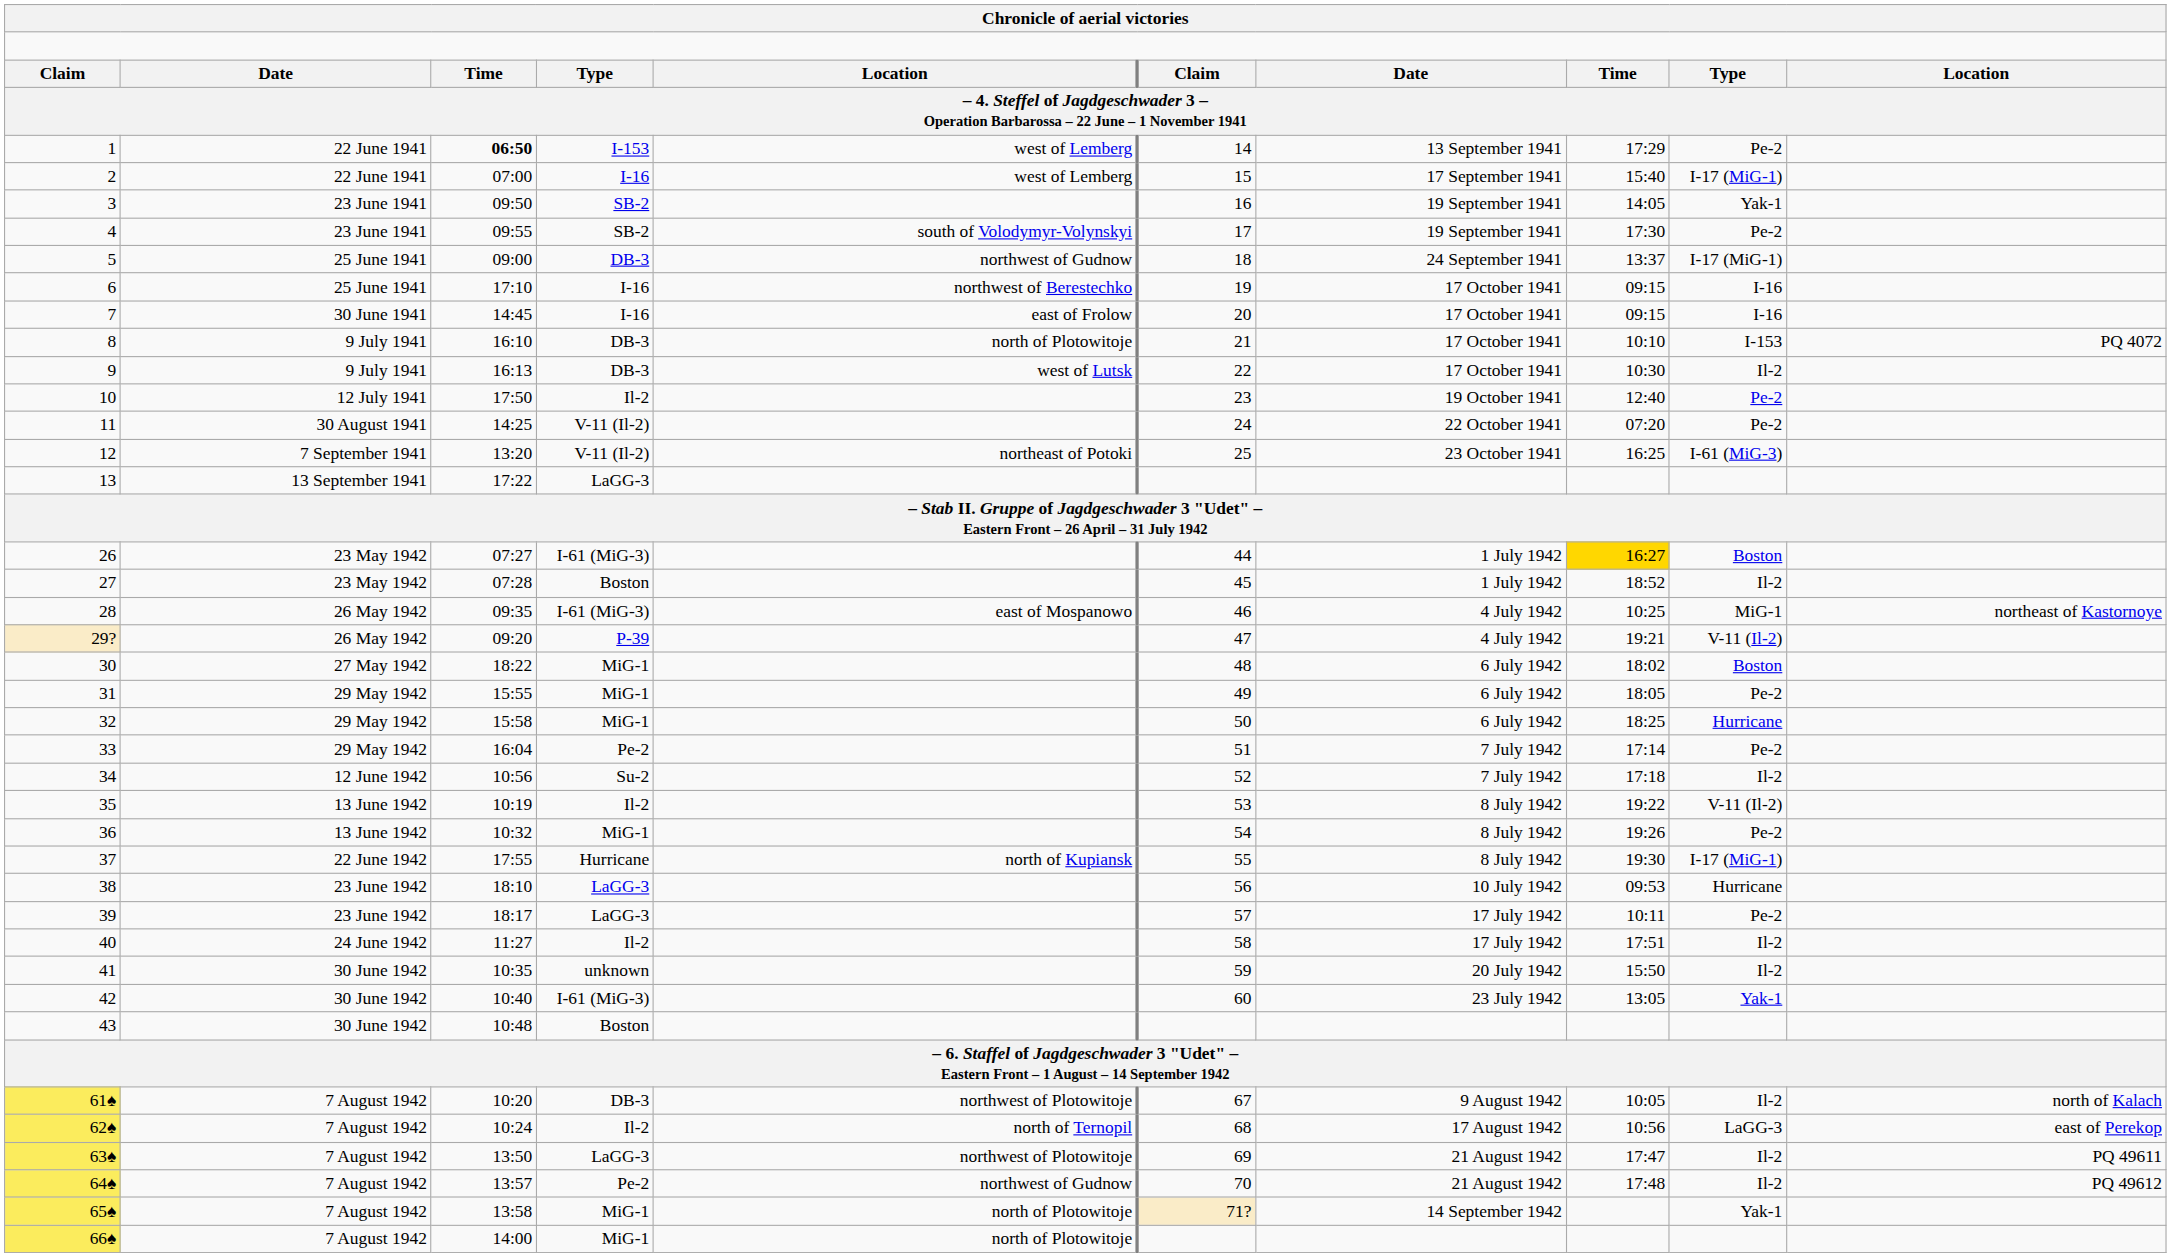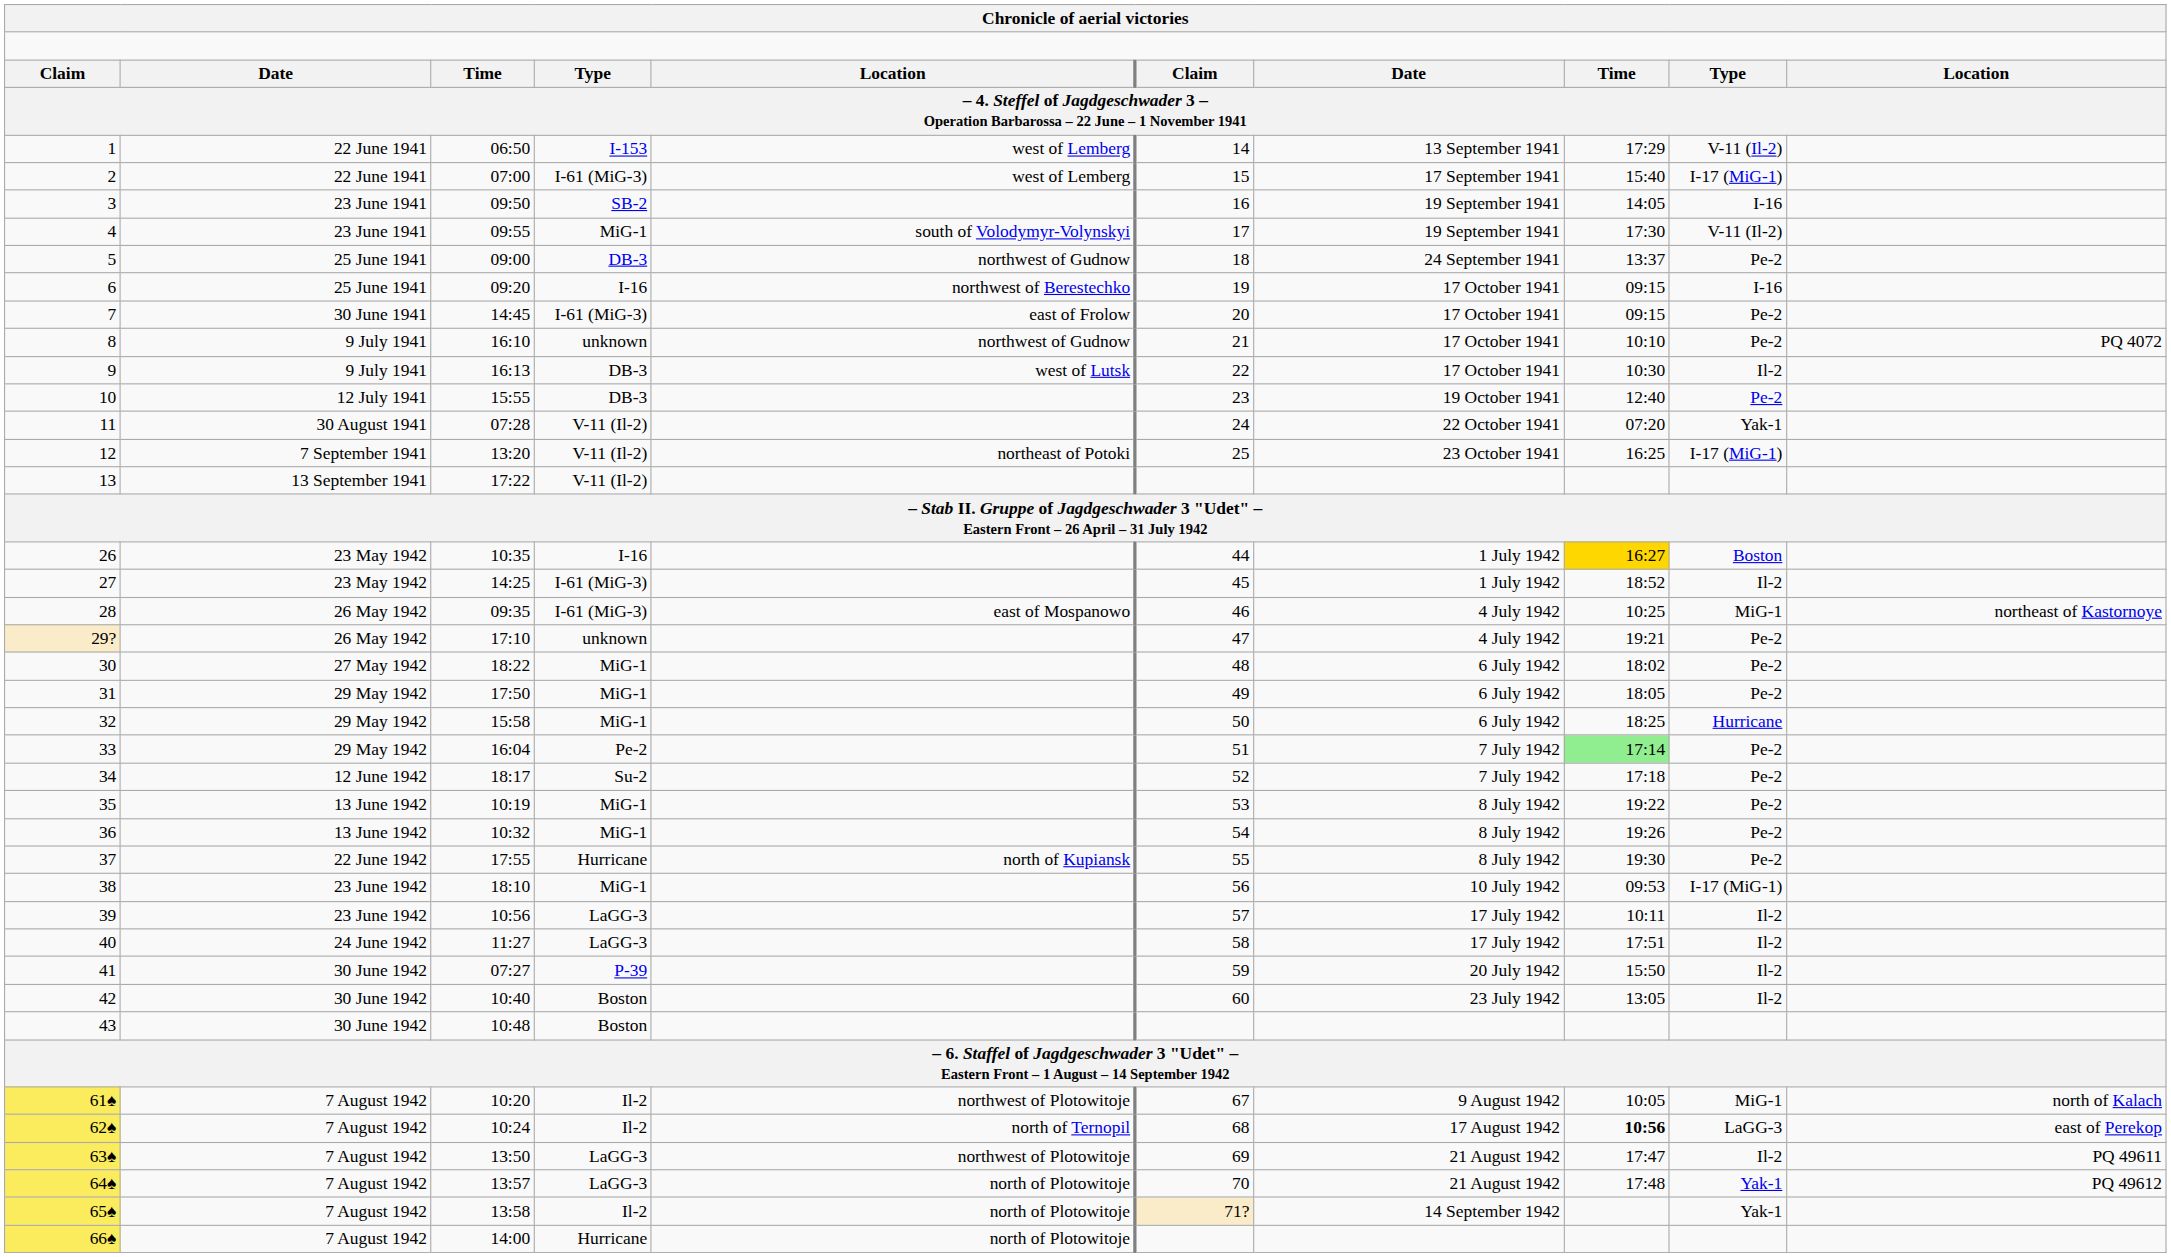(512, 148) bold -> (510, 148) normal
(1766, 148) Pe-2 -> (1745, 148) V-11 (Il-2)
(635, 176) I-16 -> (601, 176) I-61 (MiG-3)
(1761, 203) Yak-1 -> (1768, 203) I-16
(631, 231) SB-2 -> (623, 231) MiG-1
(1766, 231) Pe-2 -> (1745, 231) V-11 (Il-2)
(1736, 259) I-17 (MiG-1) -> (1766, 259) Pe-2
(512, 286) 17:10 -> (510, 286) 09:20
(635, 314) I-16 -> (601, 314) I-61 (MiG-3)
(1768, 314) I-16 -> (1766, 314) Pe-2
(630, 342) DB-3 -> (615, 342) unknown
(1062, 342) north of Plotowitoje -> (1054, 342) northwest of Gudnow
(1763, 342) I-153 -> (1766, 342) Pe-2
(512, 397) 17:50 -> (510, 397) 15:55
(637, 397) Il-2 -> (628, 397) DB-3
(512, 425) 14:25 -> (510, 425) 07:28
(1766, 425) Pe-2 -> (1761, 425) Yak-1
(1736, 452) I-61 (MiG-3) -> (1736, 452) I-17 (MiG-1)
(620, 480) LaGG-3 -> (610, 480) V-11 (Il-2)
(512, 555) 07:27 -> (510, 555) 10:35
(603, 555) I-61 (MiG-3) -> (633, 555) I-16
(512, 583) 07:28 -> (510, 583) 14:25
(625, 583) Boston -> (601, 583) I-61 (MiG-3)
(512, 638) 09:20 -> (510, 638) 17:10
(633, 638) P-39 -> (615, 638) unknown
(1745, 638) V-11 (Il-2) -> (1766, 638) Pe-2
(1758, 666) Boston -> (1766, 666) Pe-2
(512, 693) 15:55 -> (510, 693) 17:50
(1645, 749) no background -> (1645, 749) lightgreen background
(512, 776) 10:56 -> (510, 776) 18:17
(1770, 776) Il-2 -> (1766, 776) Pe-2
(637, 804) Il-2 -> (623, 804) MiG-1
(1745, 804) V-11 (Il-2) -> (1766, 804) Pe-2
(1736, 859) I-17 (MiG-1) -> (1766, 859) Pe-2
(620, 887) LaGG-3 -> (623, 887) MiG-1
(1747, 887) Hurricane -> (1736, 887) I-17 (MiG-1)
(512, 914) 18:17 -> (510, 914) 10:56
(1766, 914) Pe-2 -> (1770, 914) Il-2
(637, 942) Il-2 -> (618, 942) LaGG-3
(512, 970) 10:35 -> (510, 970) 07:27
(617, 970) unknown -> (631, 970) P-39
(603, 997) I-61 (MiG-3) -> (622, 997) Boston
(1761, 997) Yak-1 -> (1770, 997) Il-2
(630, 1100) DB-3 -> (635, 1100) Il-2
(1770, 1100) Il-2 -> (1759, 1100) MiG-1
(1645, 1128) normal -> (1645, 1128) bold
(633, 1183) Pe-2 -> (618, 1183) LaGG-3
(1056, 1183) northwest of Gudnow -> (1060, 1183) north of Plotowitoje
(1770, 1183) Il-2 -> (1761, 1183) Yak-1
(626, 1211) MiG-1 -> (635, 1211) Il-2
(626, 1238) MiG-1 -> (612, 1238) Hurricane
